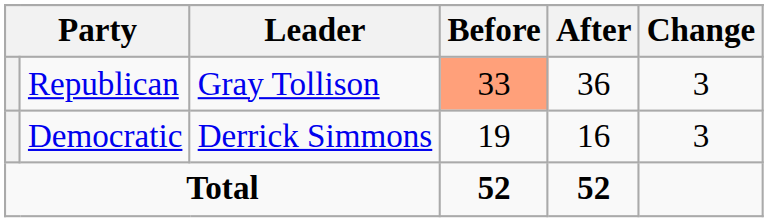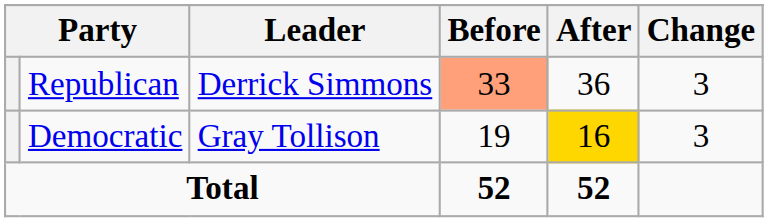(289, 83) Gray Tollison -> (315, 83) Derrick Simmons
(315, 135) Derrick Simmons -> (289, 135) Gray Tollison
(594, 135) no background -> (594, 135) gold background
